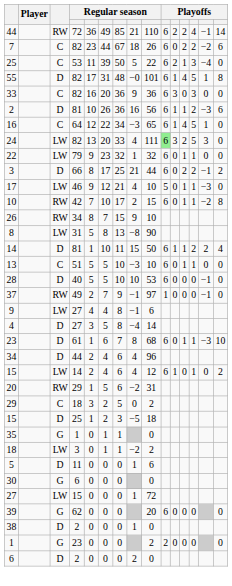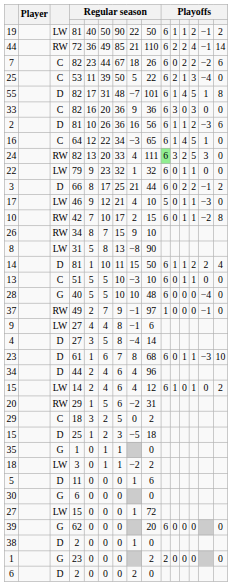+ row: (11, 32)
(134, 78) −0 -> (134, 94) −7
(60, 140) LW -> (60, 156) RW
(60, 279) D -> (60, 295) G
(151, 279) 53 -> (151, 295) 48
(206, 279) −1 -> (206, 295) −4
